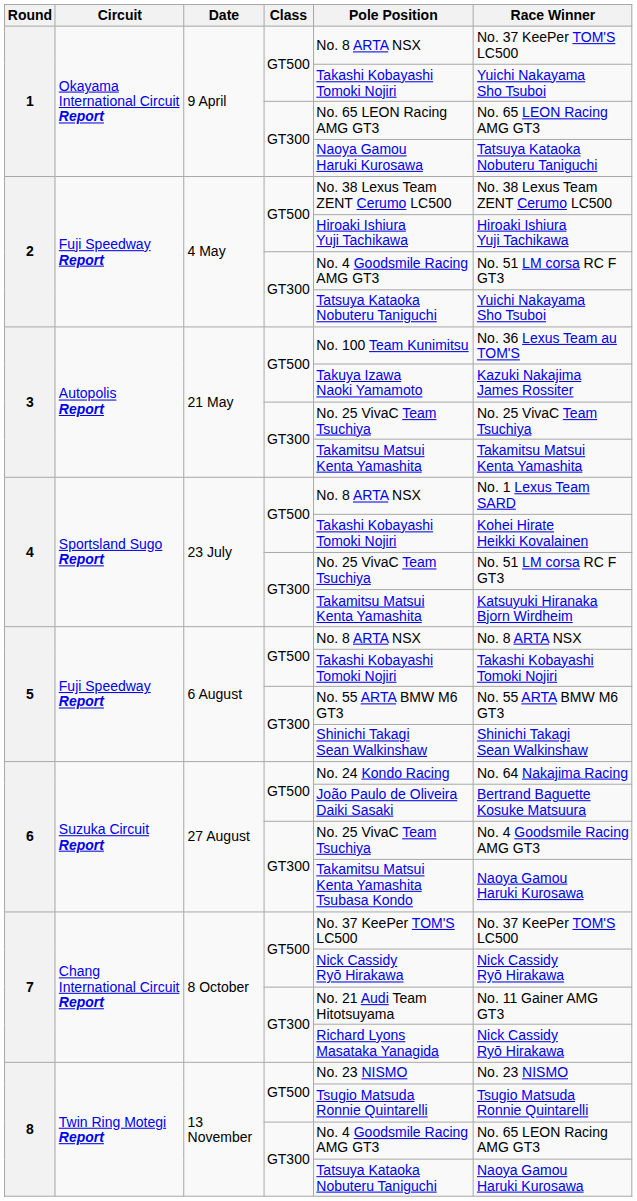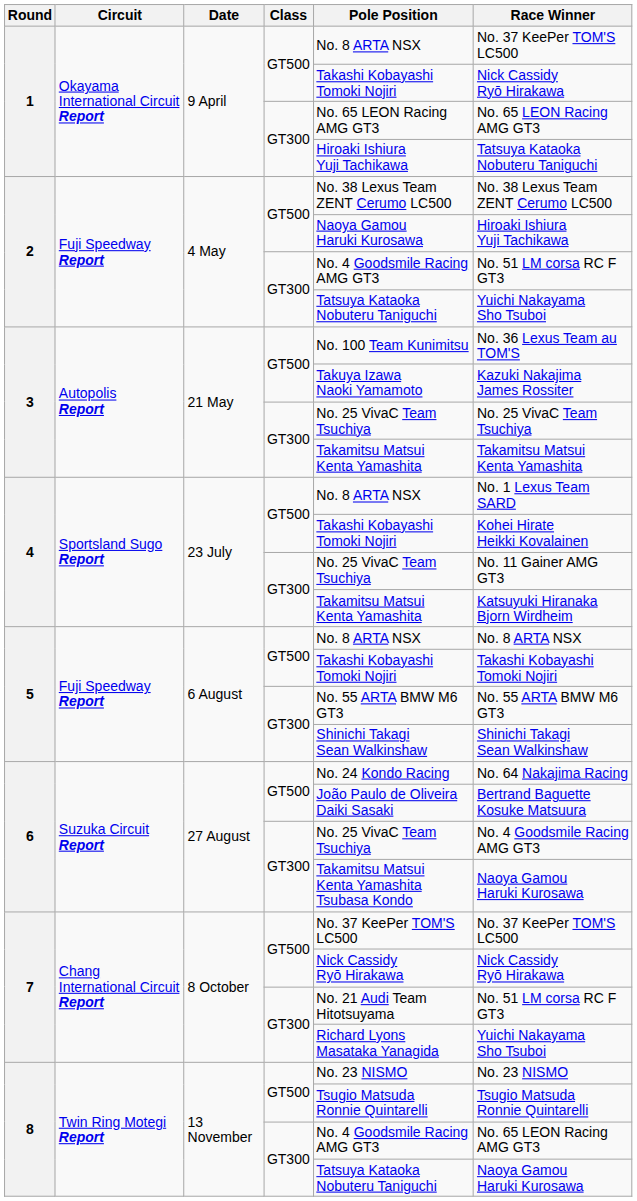(531, 82) Yuichi Nakayama Sho Tsuboi -> (521, 82) Nick Cassidy Ryō Hirakawa
(370, 158) Naoya Gamou Haruki Kurosawa -> (362, 158) Hiroaki Ishiura Yuji Tachikawa
(362, 233) Hiroaki Ishiura Yuji Tachikawa -> (370, 233) Naoya Gamou Haruki Kurosawa
(547, 570) No. 51 LM corsa RC F GT3 -> (538, 570) No. 11 Gainer AMG GT3
(538, 1005) No. 11 Gainer AMG GT3 -> (547, 1005) No. 51 LM corsa RC F GT3
(521, 1043) Nick Cassidy Ryō Hirakawa -> (531, 1043) Yuichi Nakayama Sho Tsuboi
